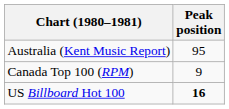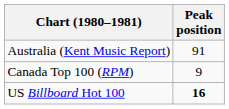(199, 51) 95 -> (199, 51) 91
